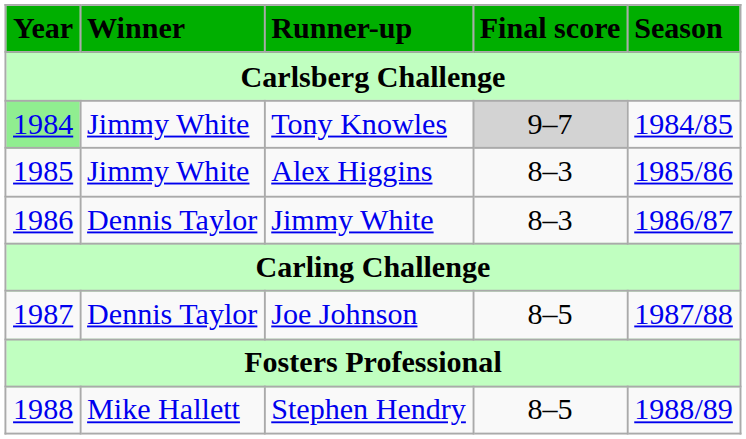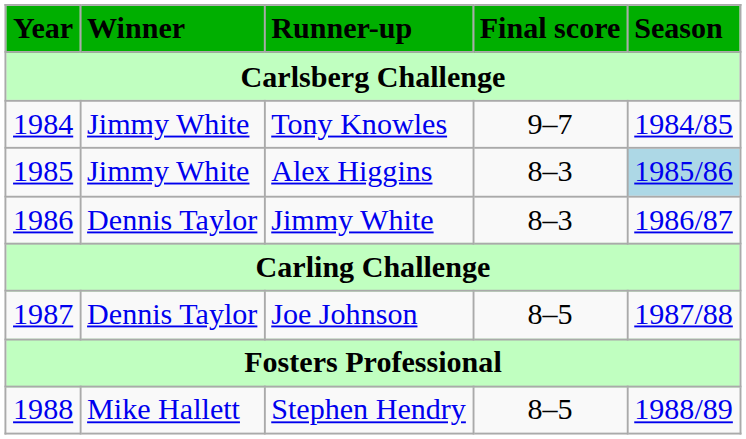(43, 123) lightgreen background -> (43, 123) no background
(550, 123) lightgrey background -> (550, 123) no background
(684, 171) no background -> (684, 171) lightblue background
